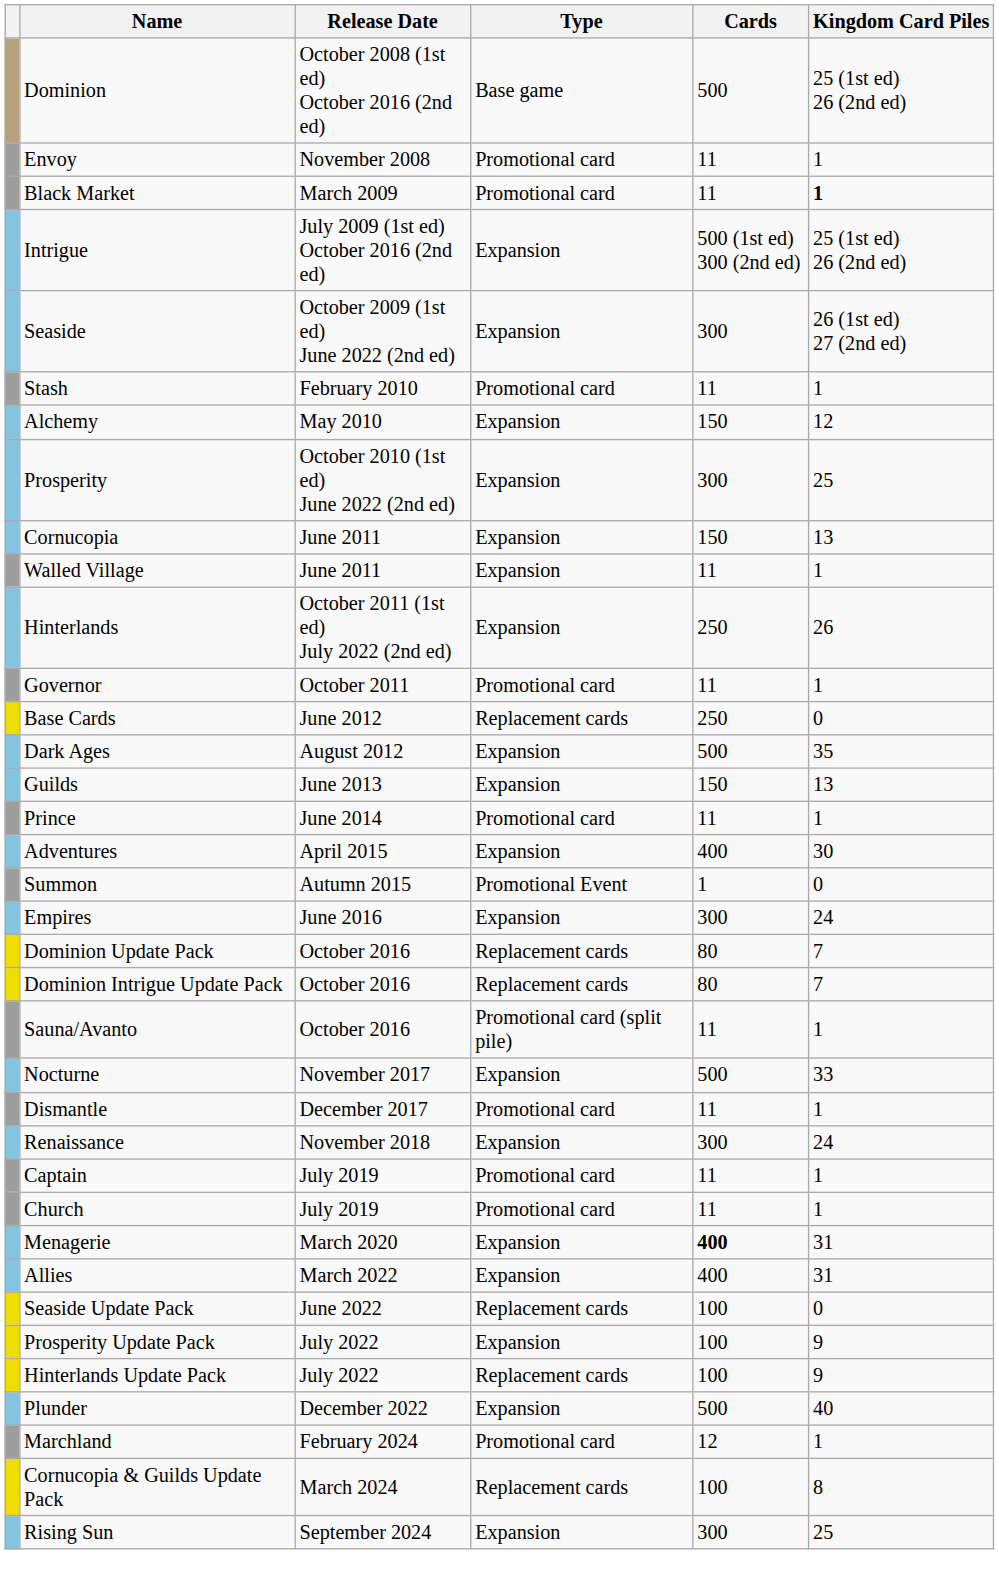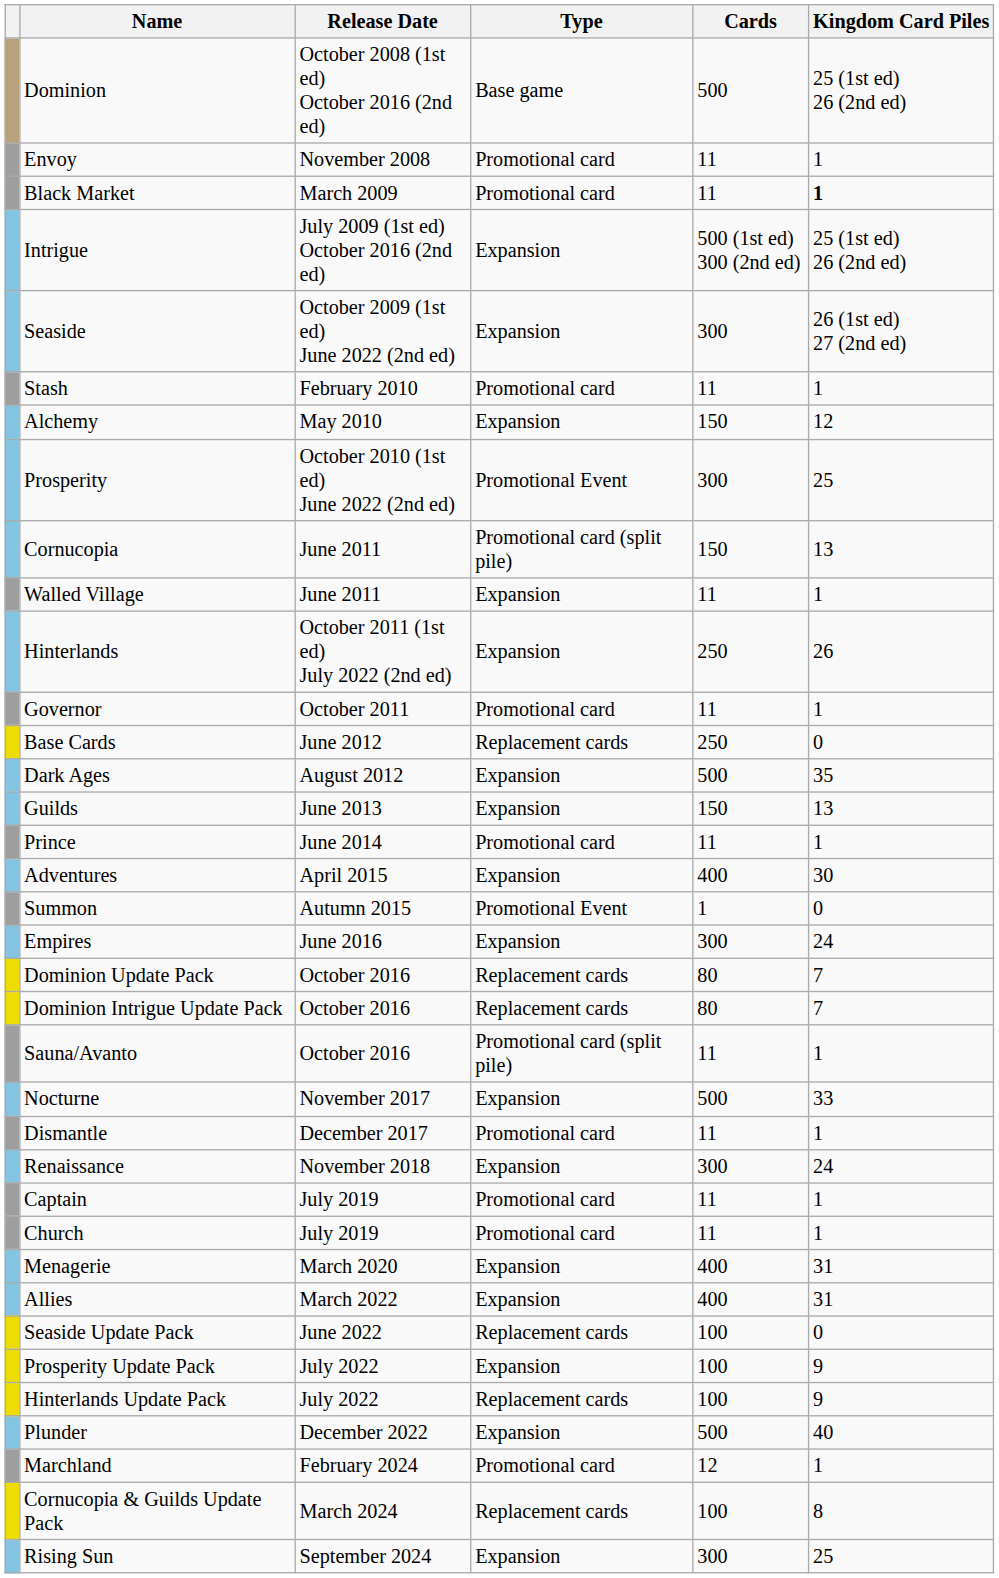(518, 479) Expansion -> (551, 479) Promotional Event
(518, 536) Expansion -> (568, 548) Promotional card (split pile)
(712, 1241) bold -> (712, 1265) normal
